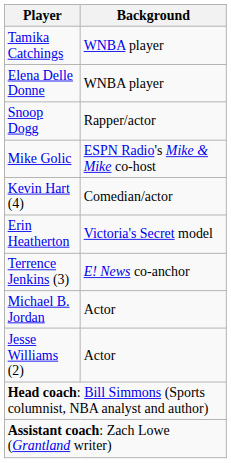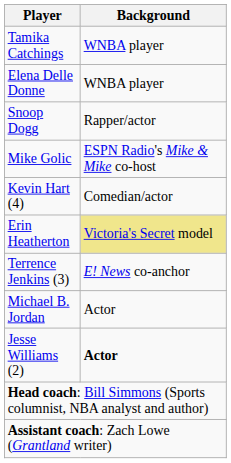(148, 234) no background -> (148, 234) khaki background
(100, 355) normal -> (101, 355) bold
